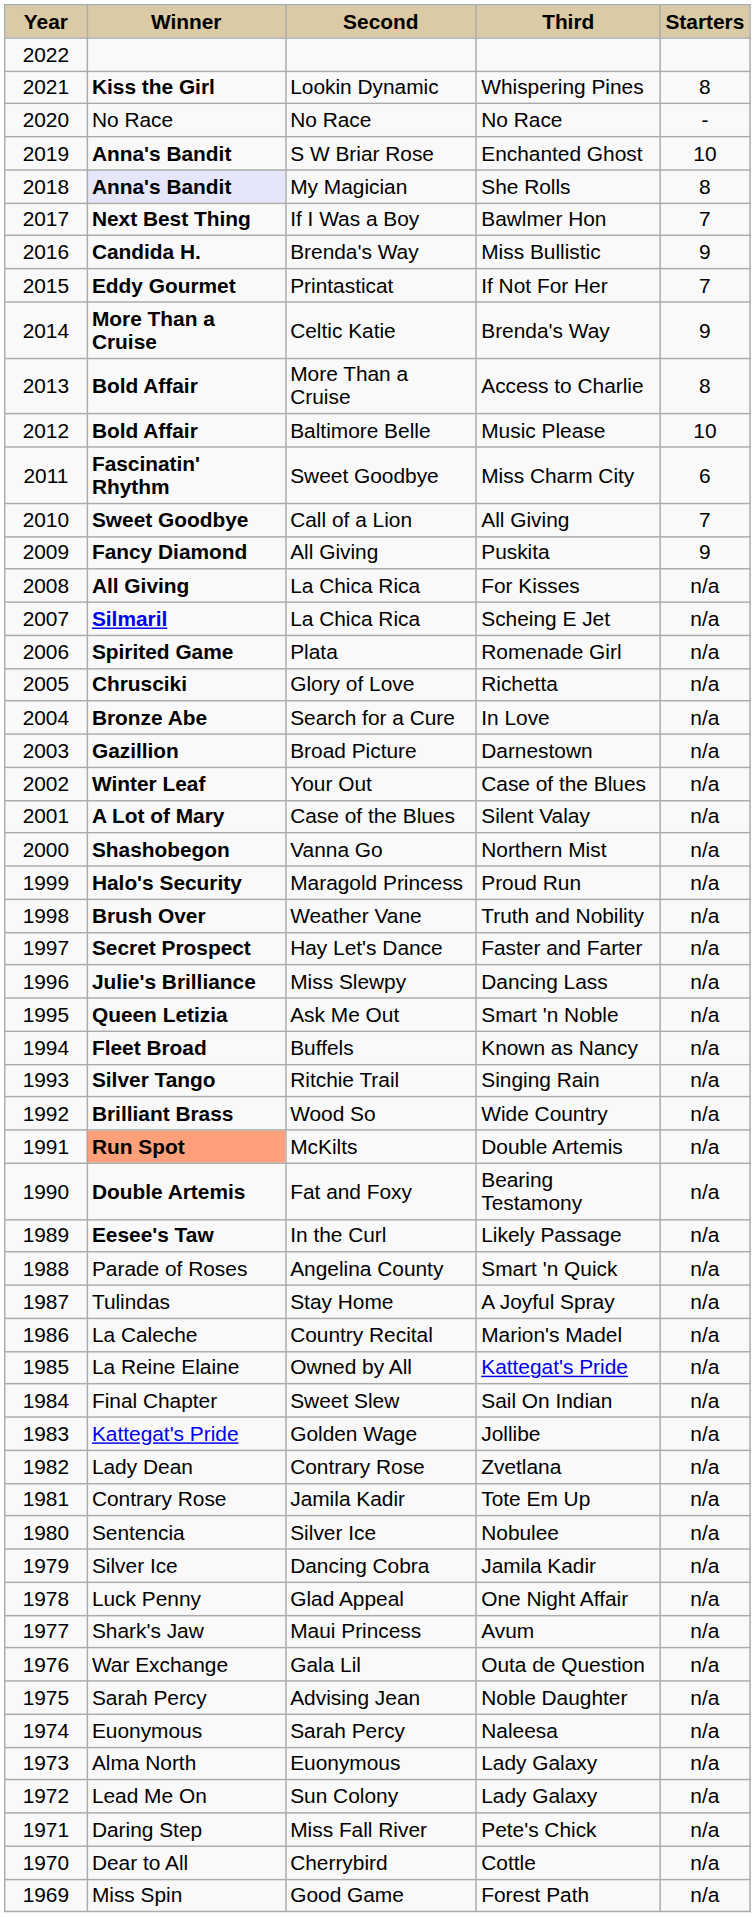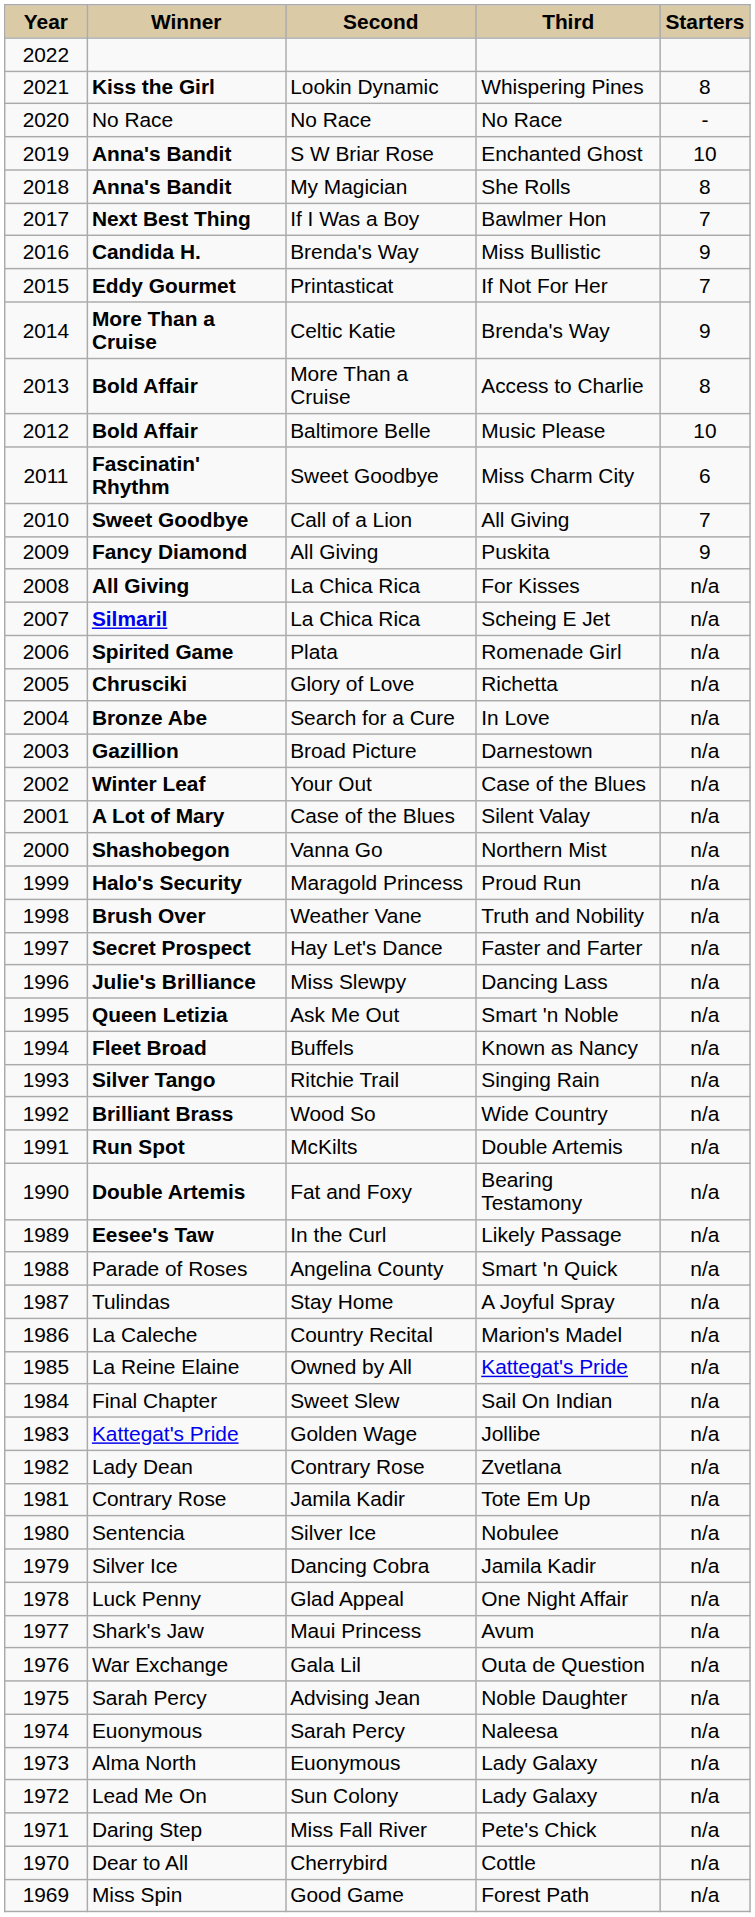(162, 187) lavender background -> (162, 187) no background
(138, 1147) lightsalmon background -> (138, 1147) no background
